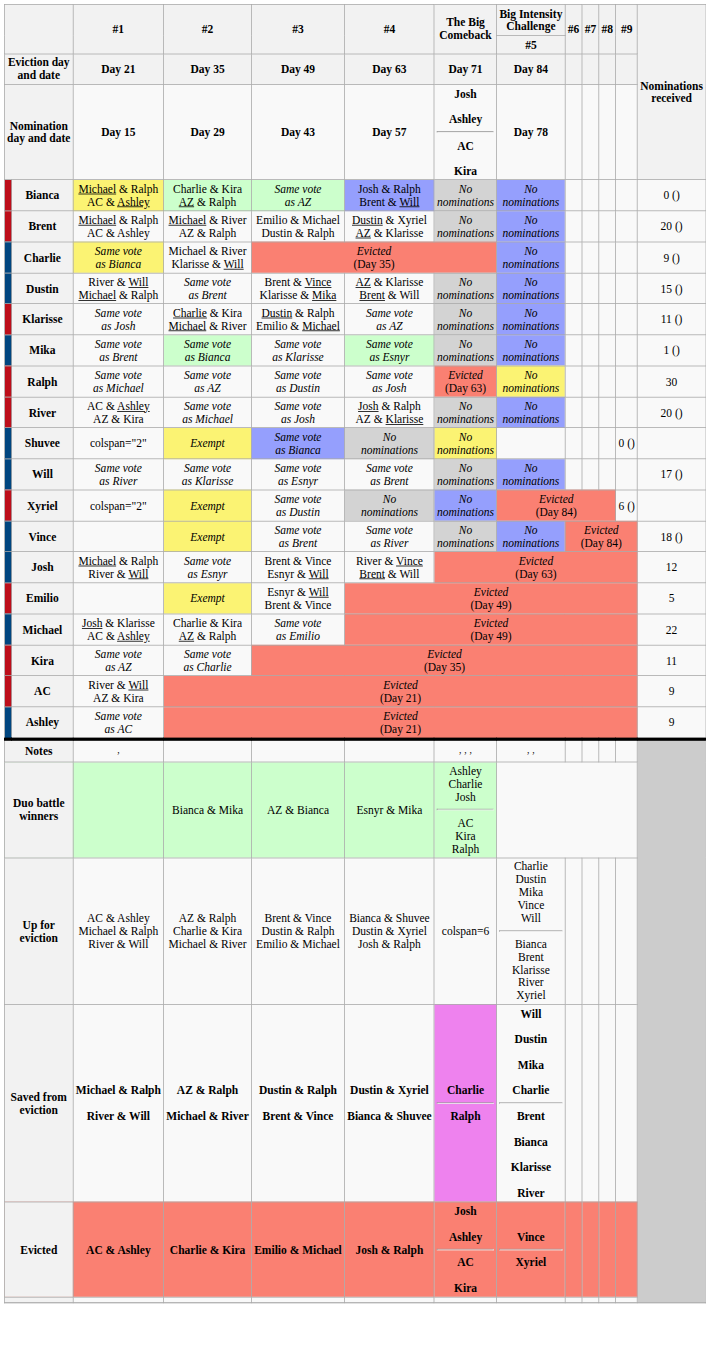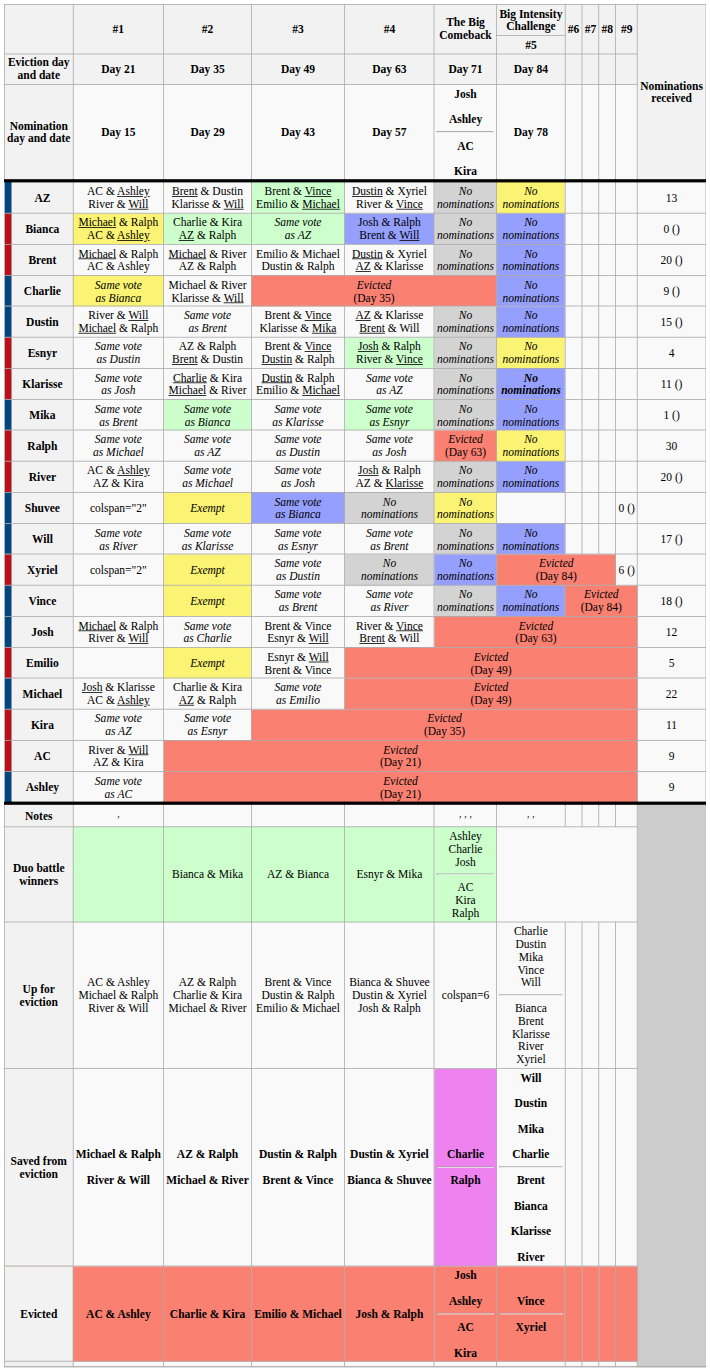+ row: (42, 198)
+ row: (42, 353)
(531, 320) normal -> (531, 384) bold
(208, 568) Same vote as Esnyr -> (208, 632) Same vote as Charlie
(208, 661) Same vote as Charlie -> (208, 725) Same vote as Esnyr
